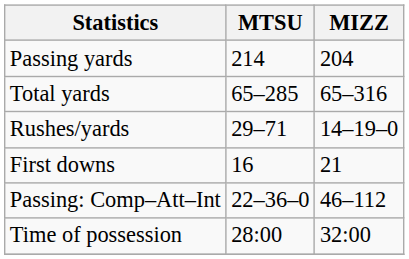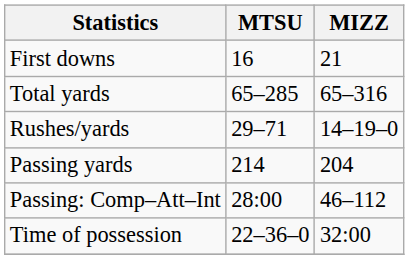rows swapped: (62, 164) <-> (71, 58)
(270, 200) 22–36–0 -> (257, 200) 28:00
(257, 235) 28:00 -> (270, 235) 22–36–0
